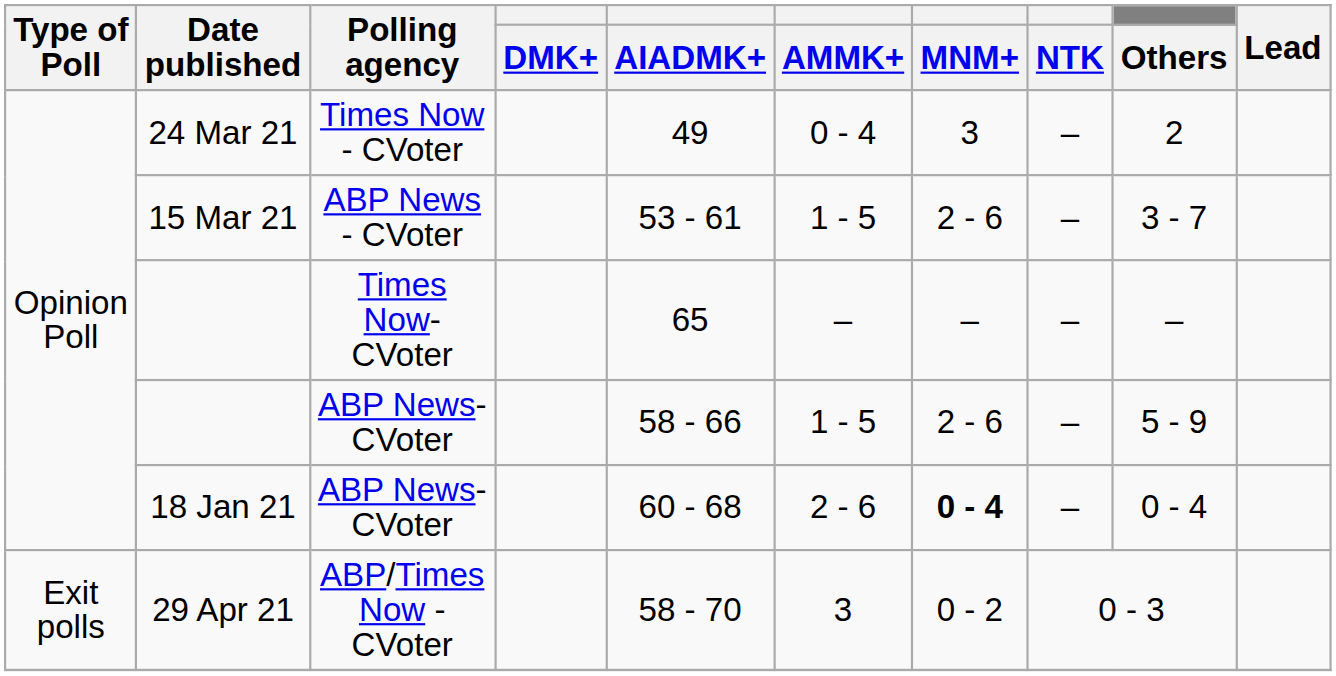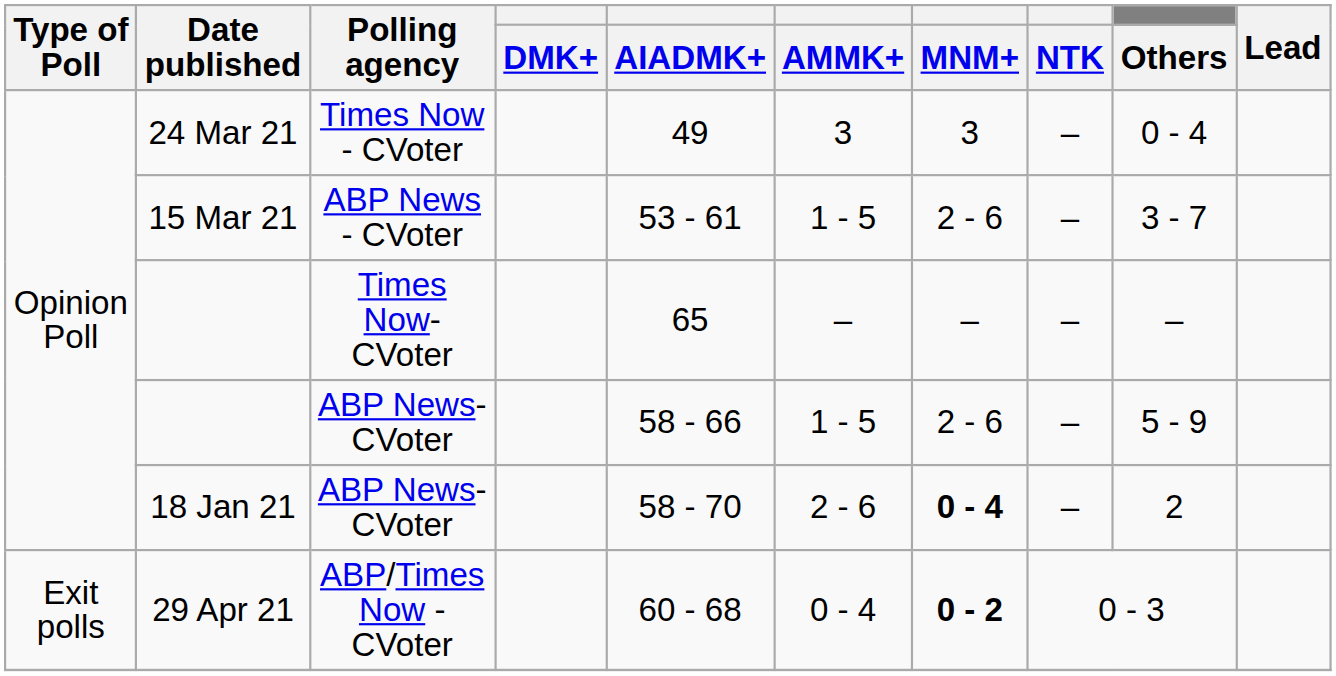(843, 132) 0 - 4 -> (843, 132) 3
(1174, 132) 2 -> (1174, 132) 0 - 4
(690, 507) 60 - 68 -> (690, 507) 58 - 70
(1174, 507) 0 - 4 -> (1174, 507) 2
(690, 610) 58 - 70 -> (690, 610) 60 - 68
(843, 610) 3 -> (843, 610) 0 - 4
(970, 610) normal -> (970, 610) bold
